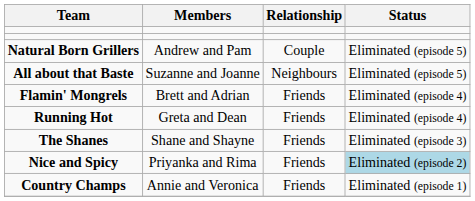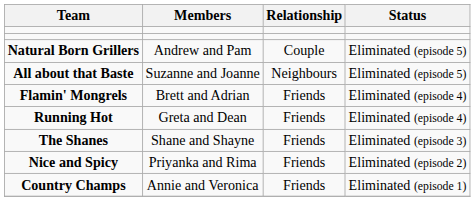(407, 162) lightblue background -> (407, 162) no background
